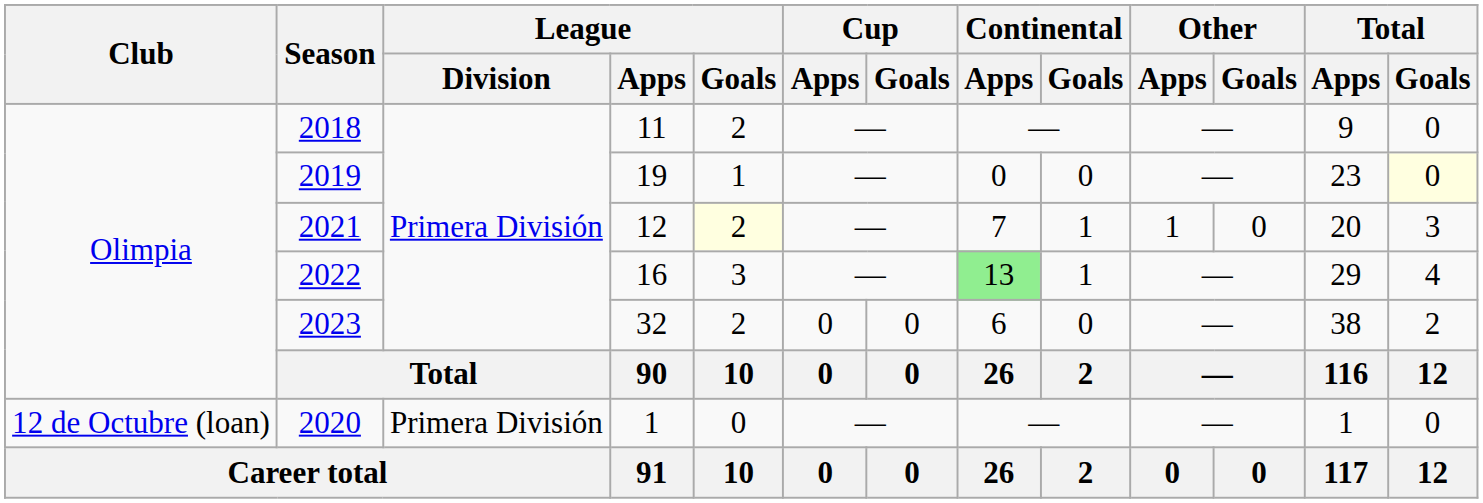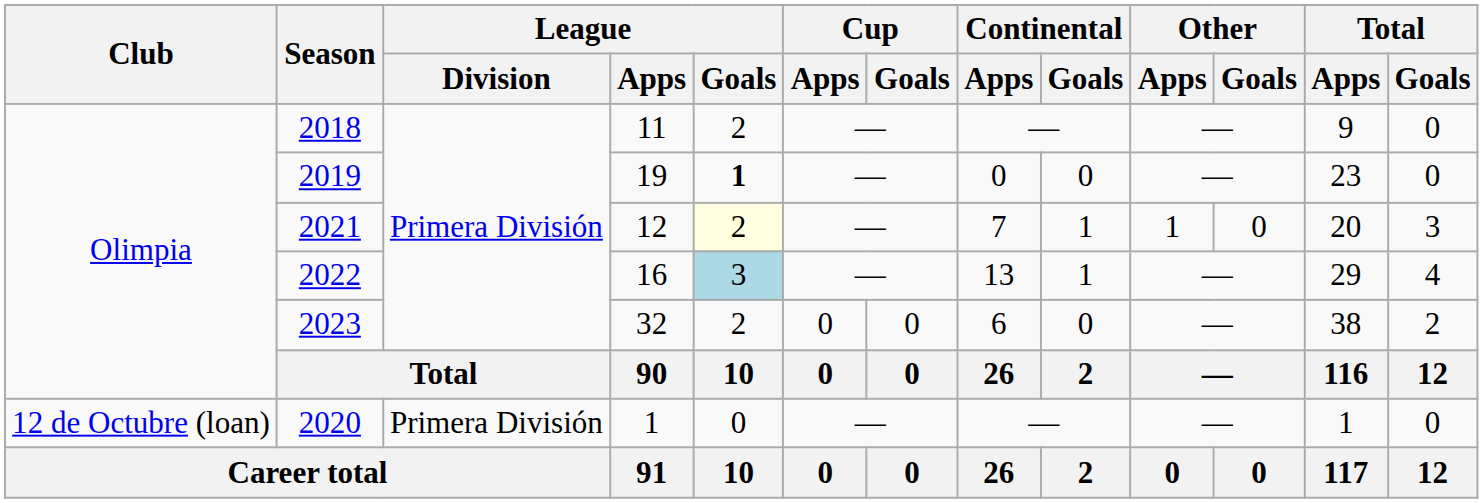(738, 176) normal -> (738, 176) bold
(1433, 176) lightyellow background -> (1433, 176) no background
(738, 275) no background -> (738, 275) lightblue background
(999, 275) lightgreen background -> (999, 275) no background
